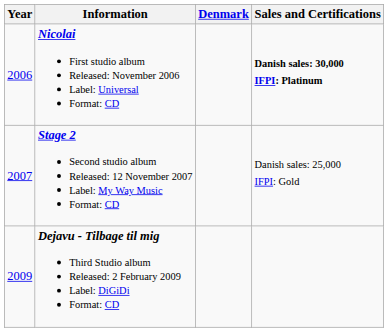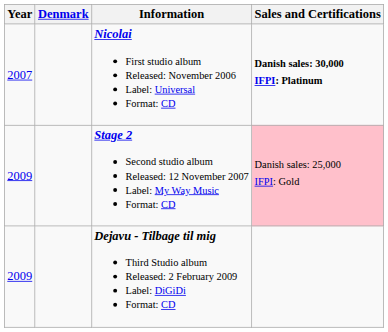columns swapped: (115, 14) <-> (224, 14)
(20, 74) 2006 -> (20, 74) 2007
(20, 175) 2007 -> (20, 175) 2009
(298, 173) no background -> (298, 173) pink background
